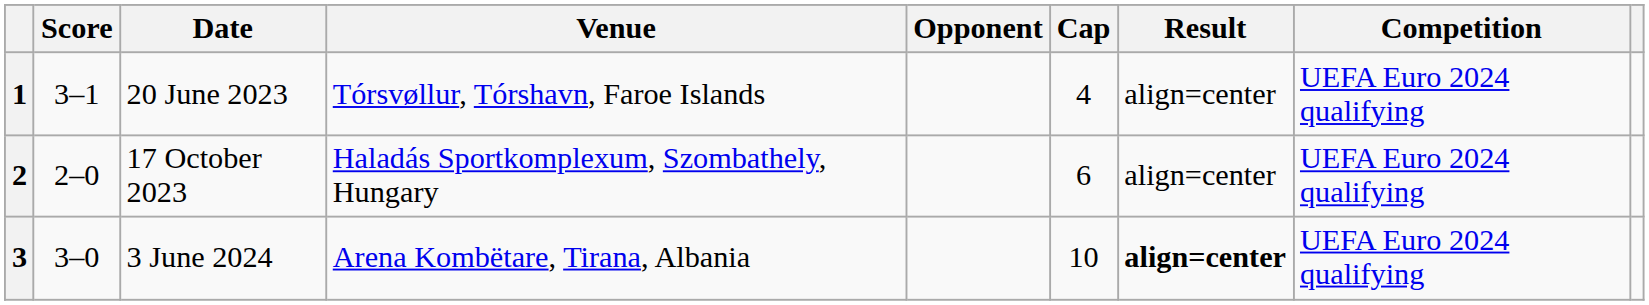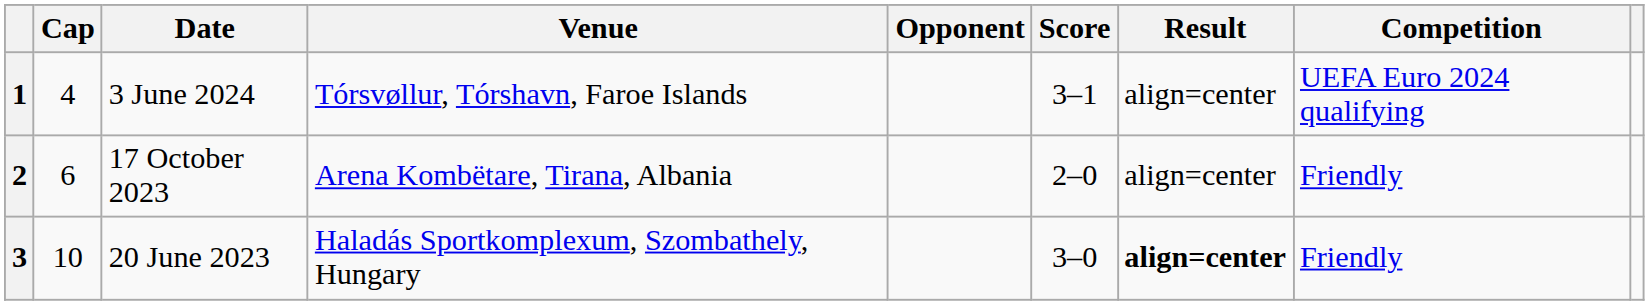columns swapped: (1084, 28) <-> (77, 28)
(207, 93) 20 June 2023 -> (182, 93) 3 June 2024
(580, 175) Haladás Sportkomplexum, Szombathely, Hungary -> (524, 175) Arena Kombëtare, Tirana, Albania
(1405, 175) UEFA Euro 2024 qualifying -> (1351, 175) Friendly
(200, 257) 3 June 2024 -> (189, 257) 20 June 2023
(541, 257) Arena Kombëtare, Tirana, Albania -> (562, 257) Haladás Sportkomplexum, Szombathely, Hungary
(1405, 257) UEFA Euro 2024 qualifying -> (1351, 257) Friendly
